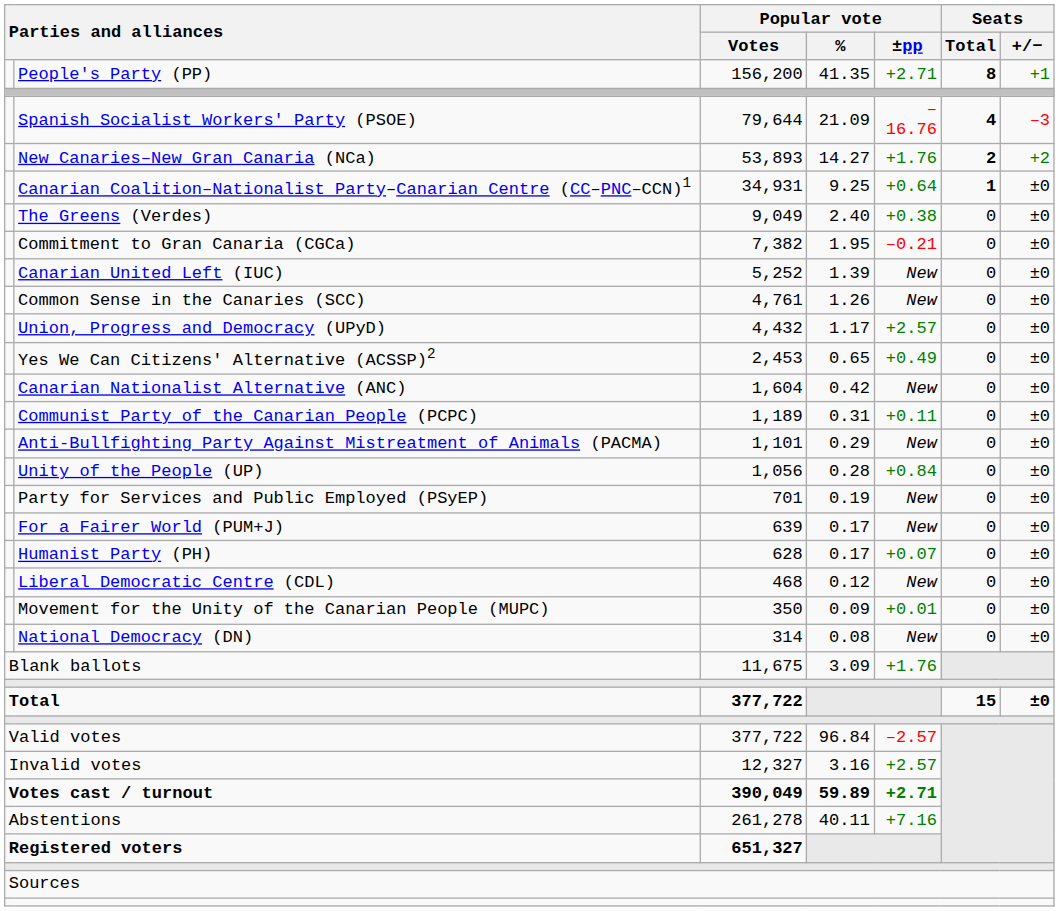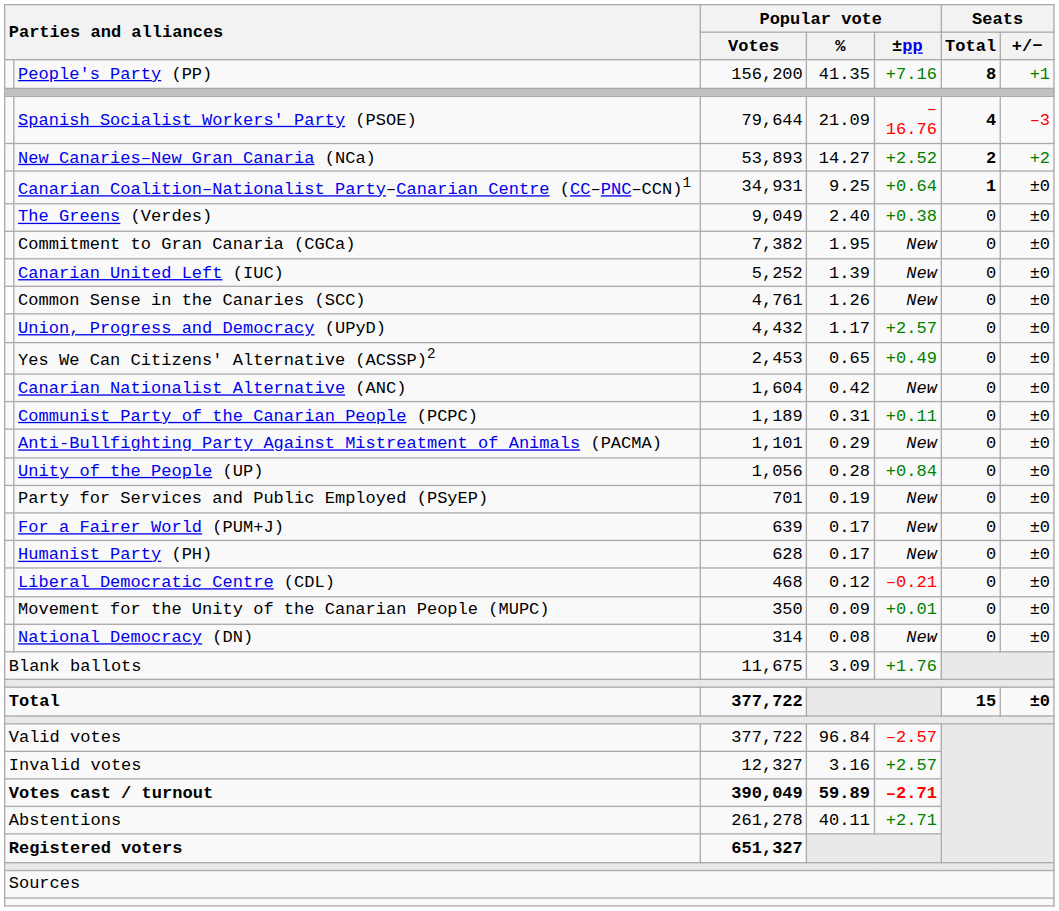(911, 74) +2.71 -> (911, 74) +7.16
(911, 157) +1.76 -> (911, 157) +2.52
(911, 245) –0.21 -> (922, 245) New
(911, 555) +0.07 -> (922, 555) New
(922, 582) New -> (911, 582) –0.21
(911, 793) +2.71 -> (911, 793) –2.71
(911, 821) +7.16 -> (911, 821) +2.71
